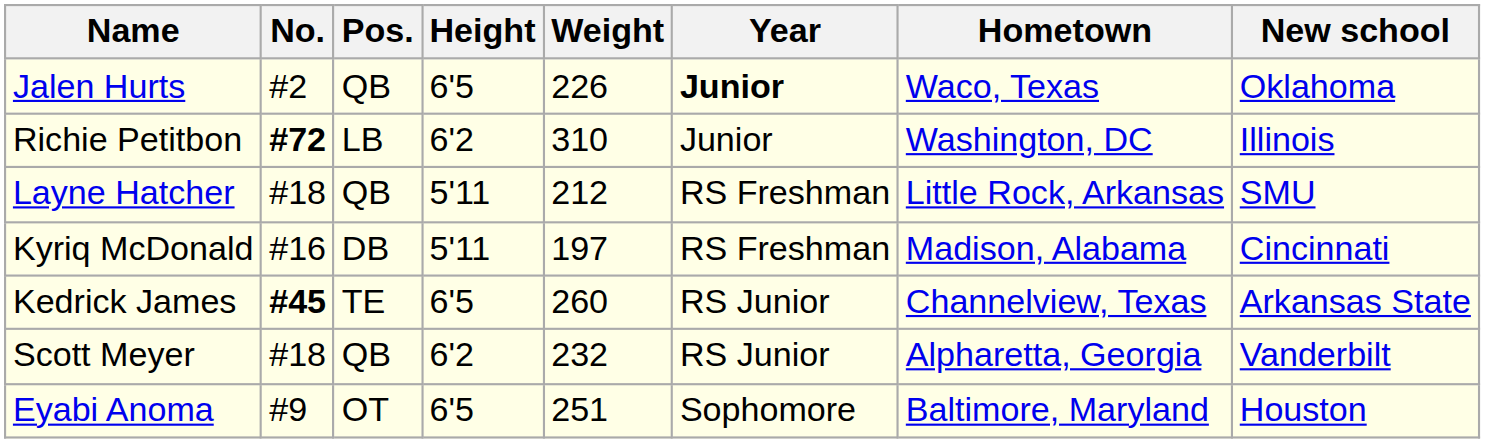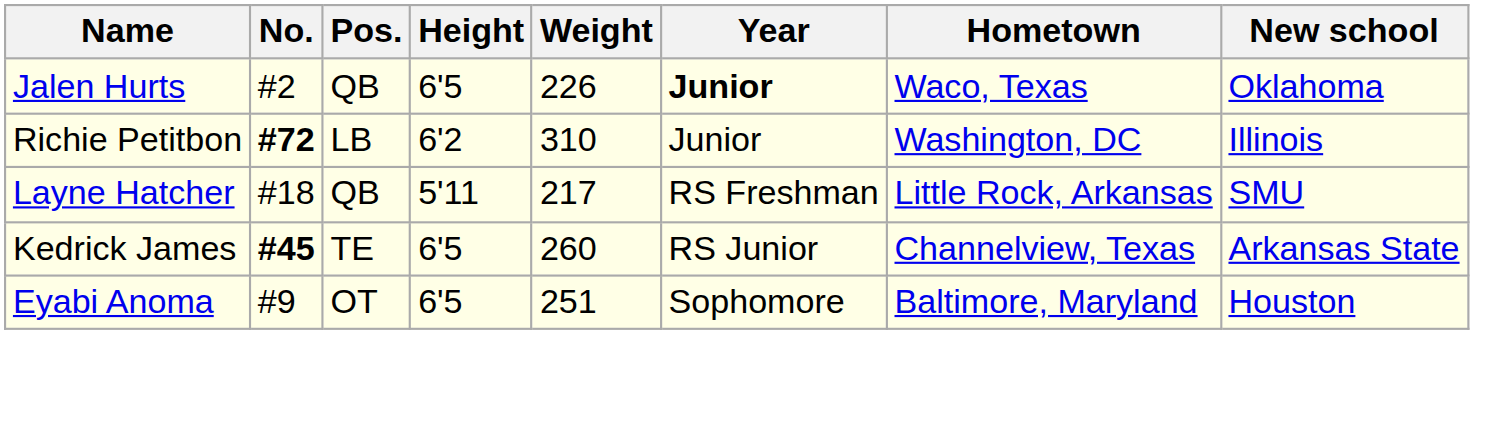(580, 193) 212 -> (568, 193) 217
- row: (133, 247)
- row: (104, 355)
